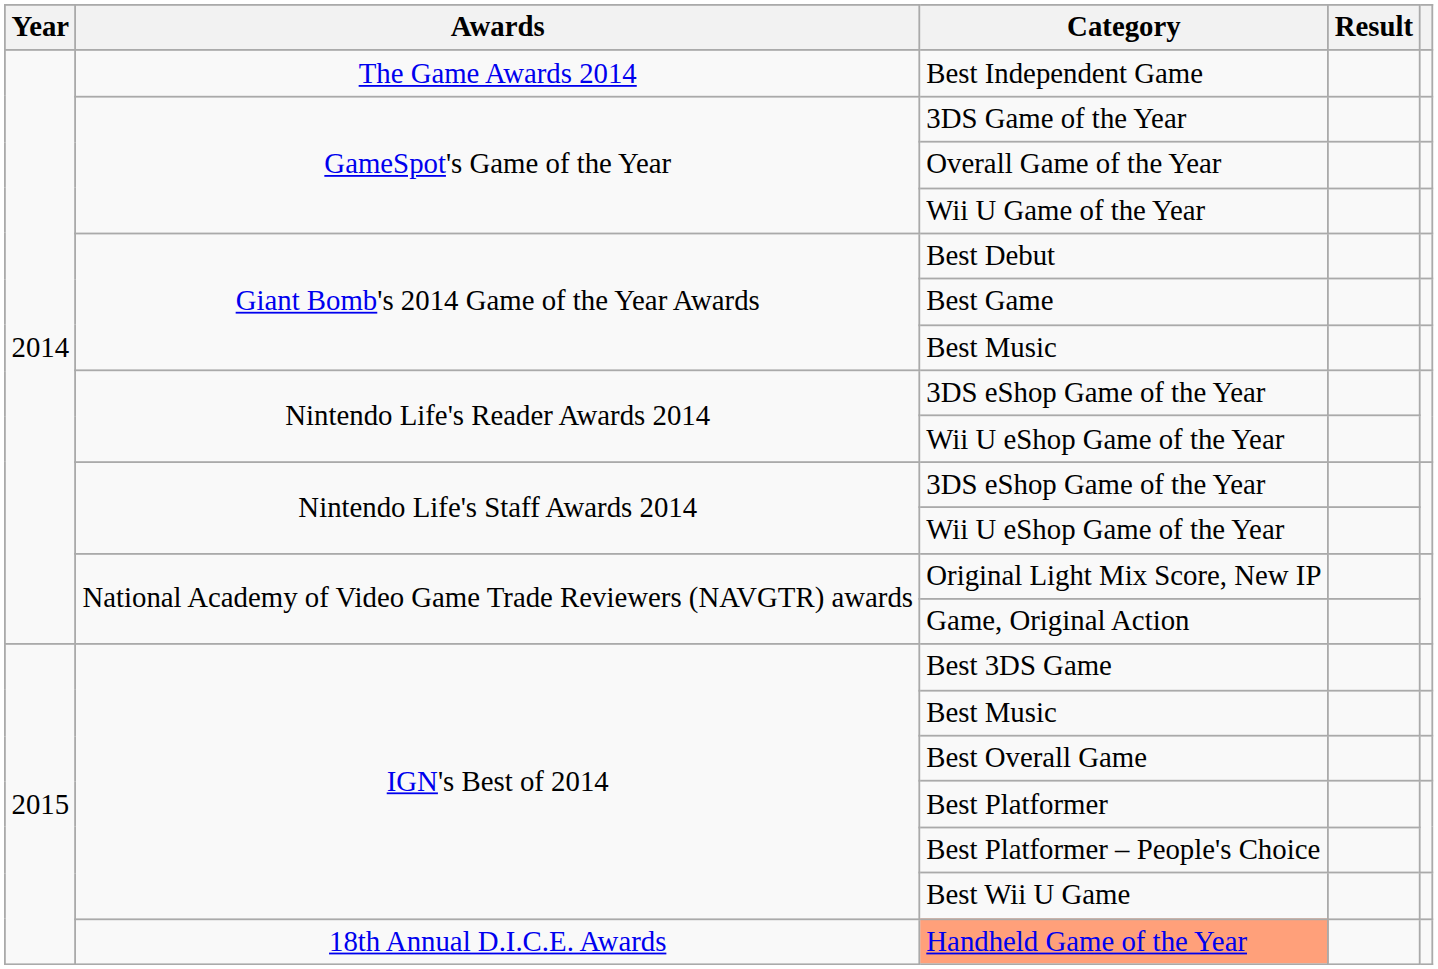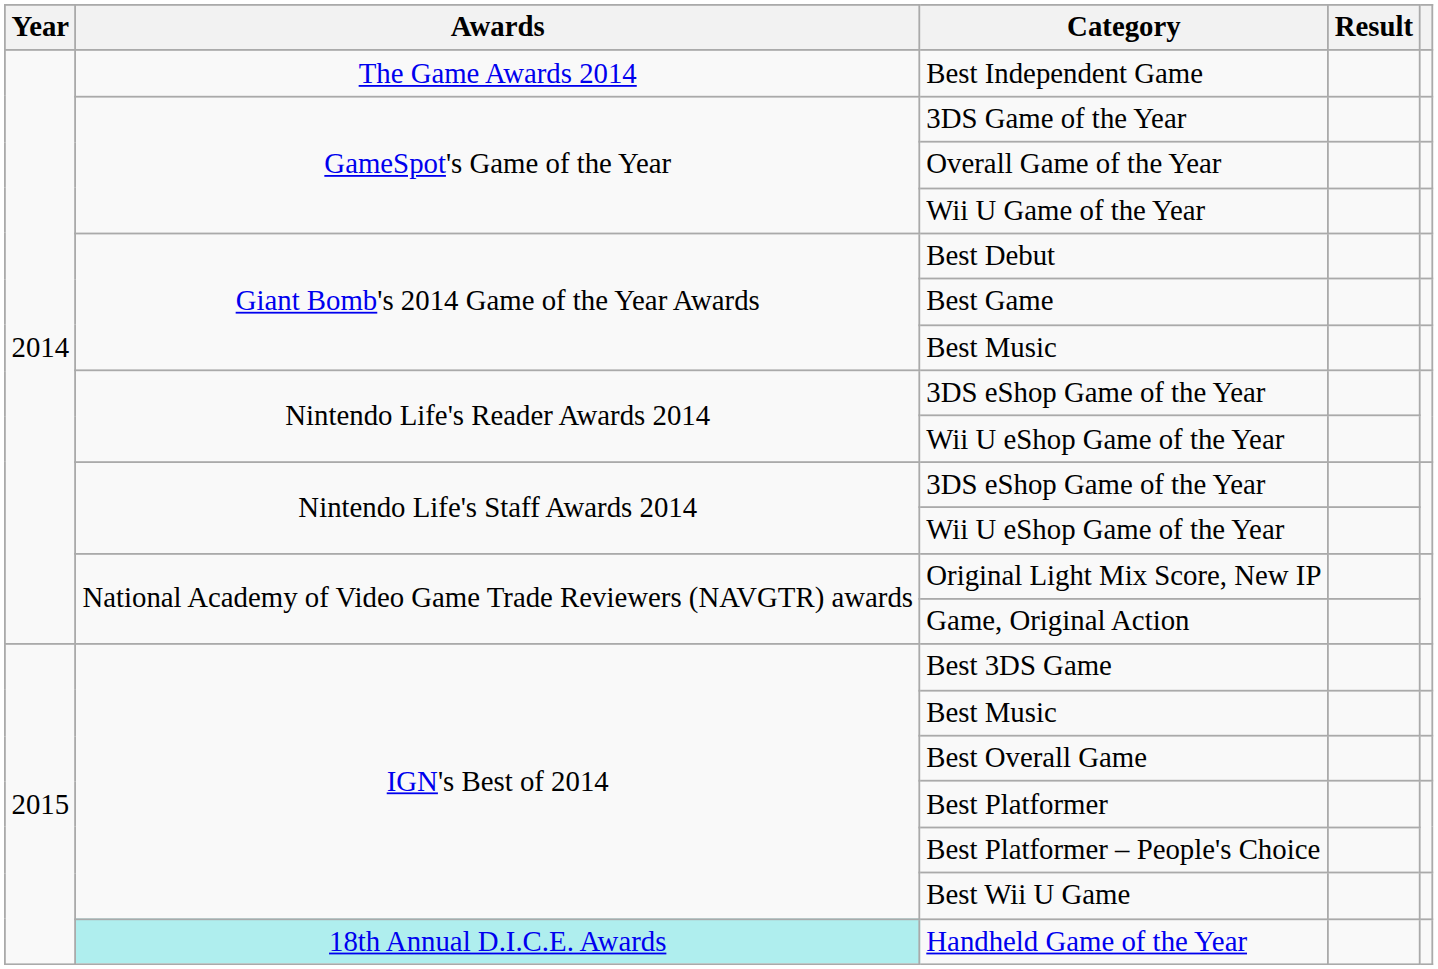(498, 940) no background -> (498, 940) paleturquoise background
(1087, 940) lightsalmon background -> (1087, 940) no background
